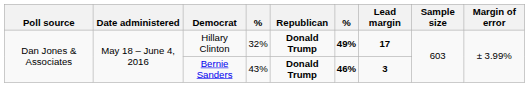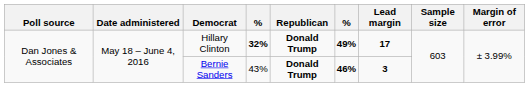(258, 43) normal -> (258, 43) bold
